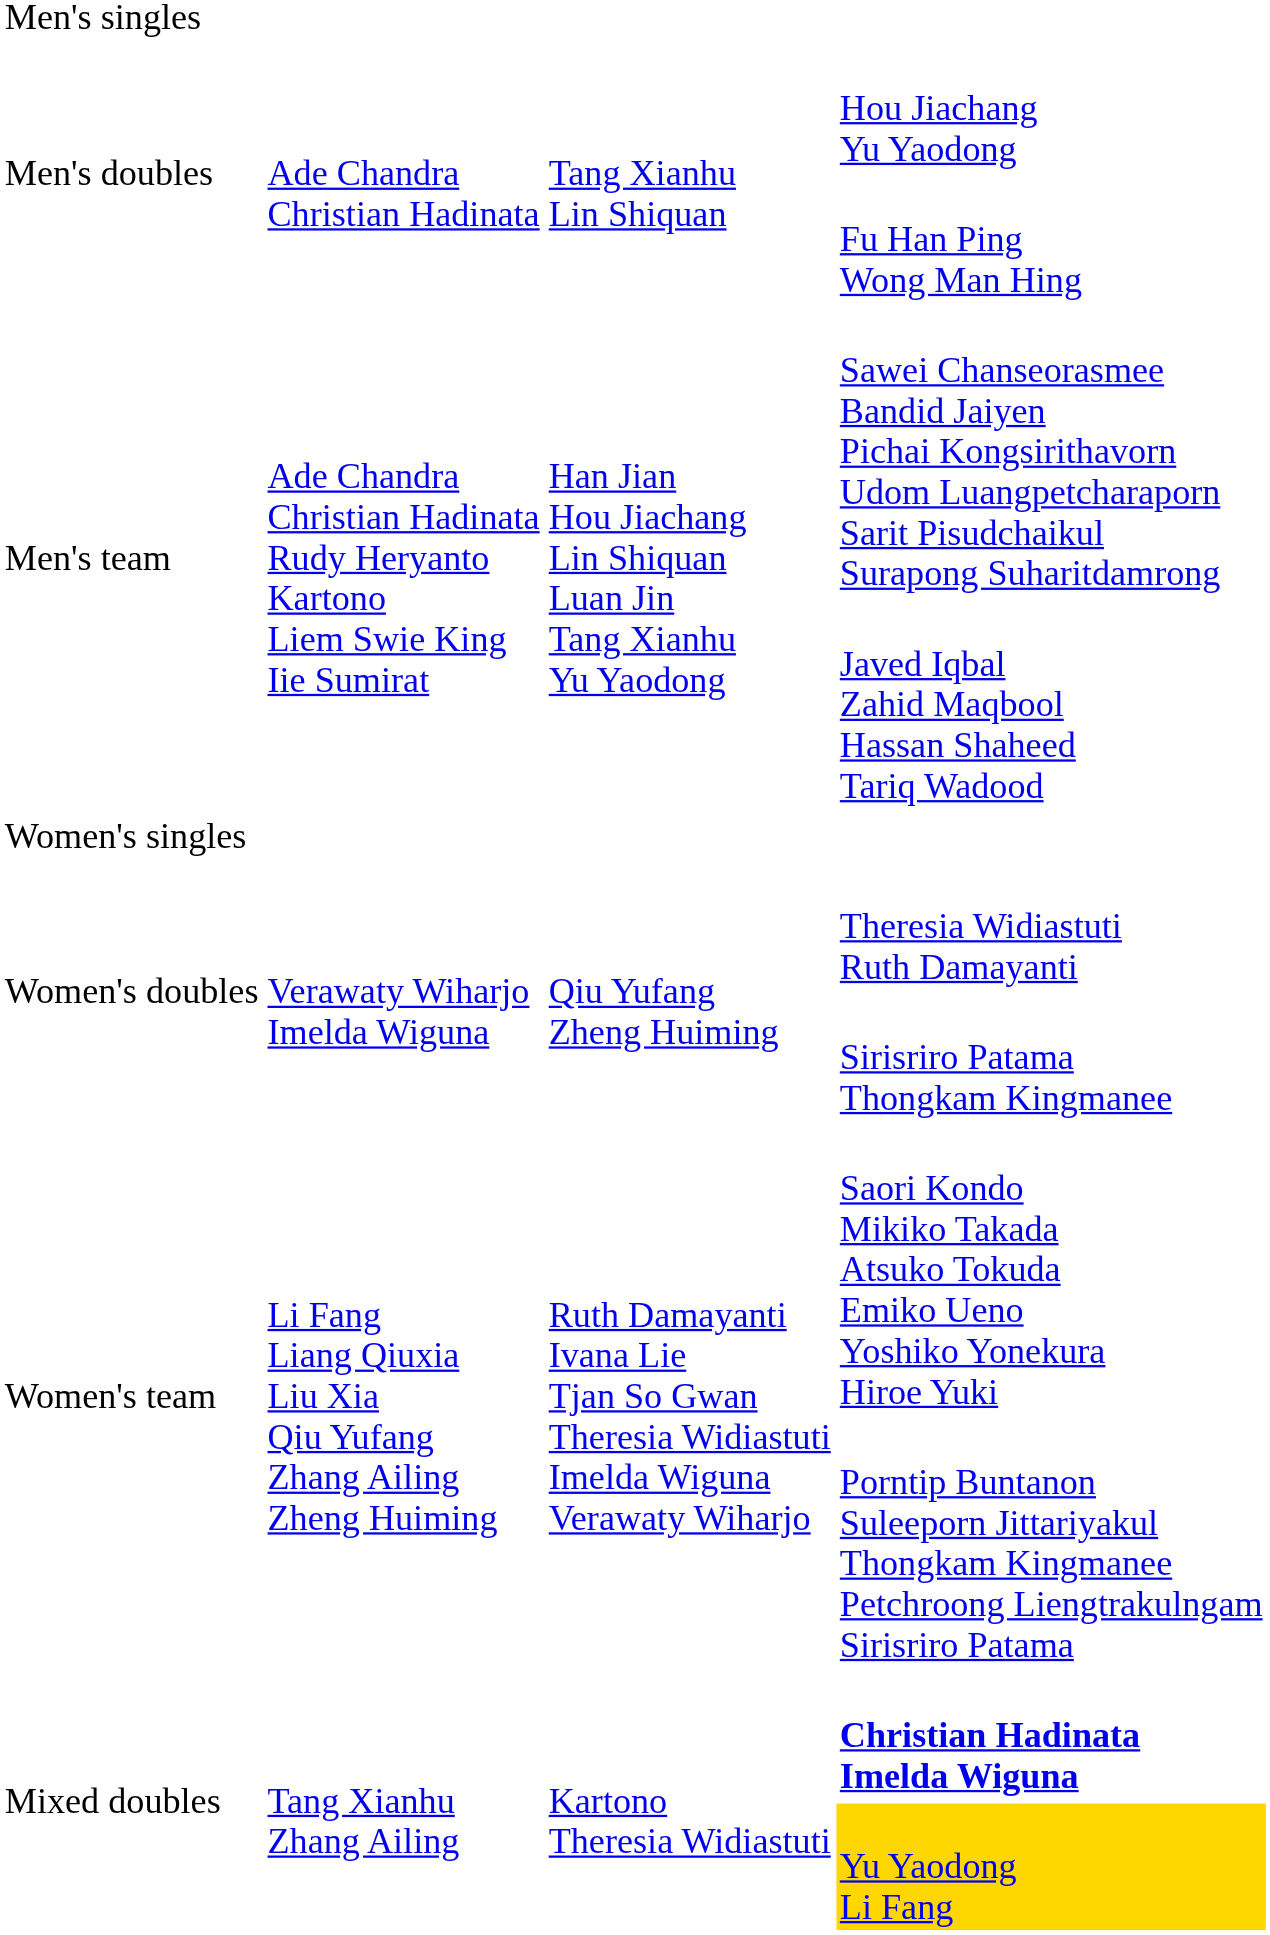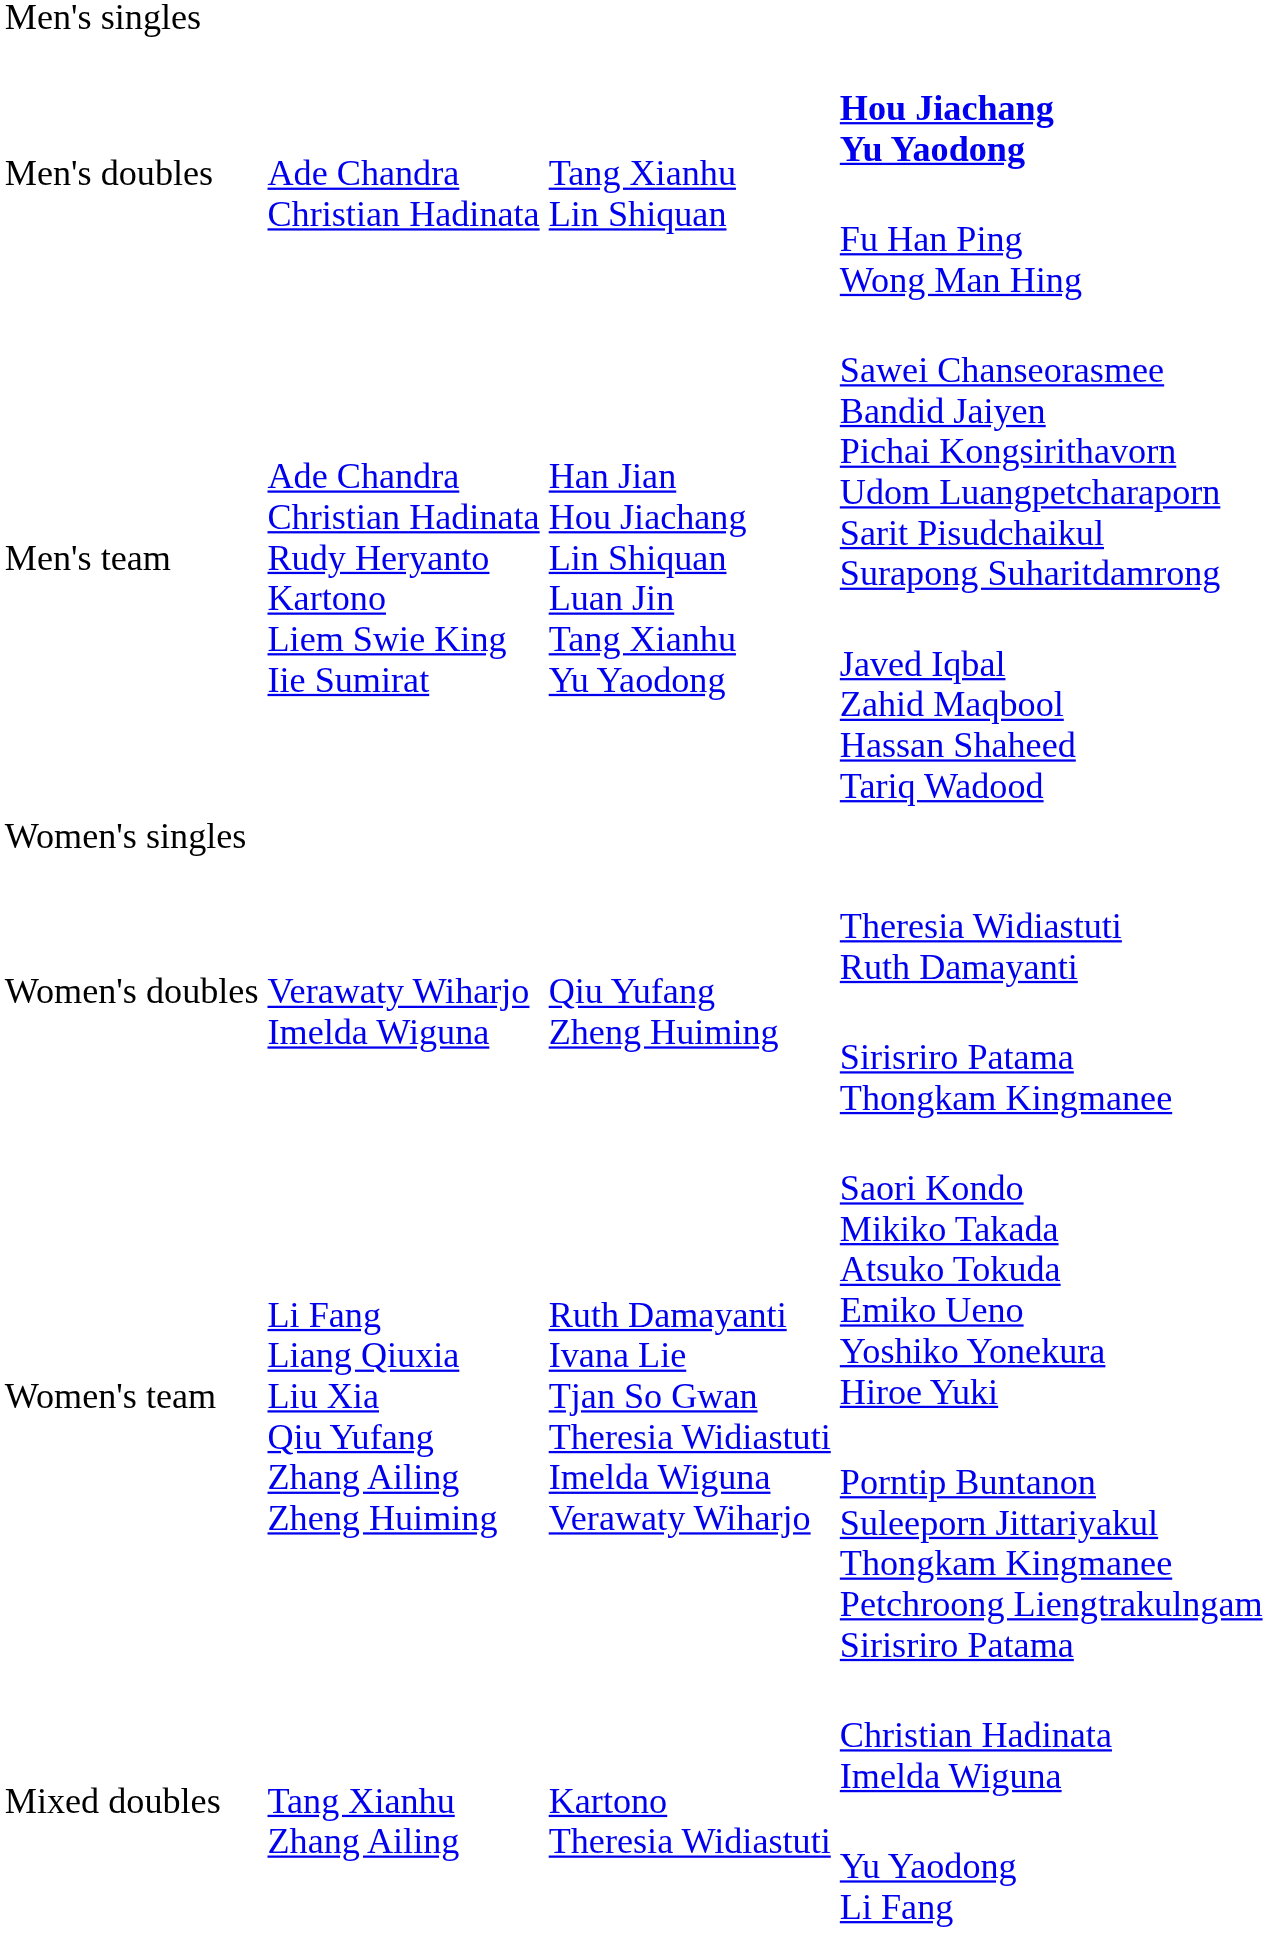(939, 128) normal -> (947, 128) bold
(990, 1755) bold -> (976, 1755) normal
(928, 1886) gold background -> (928, 1886) no background
